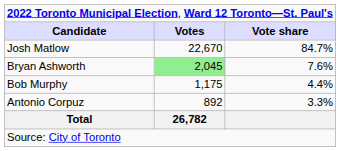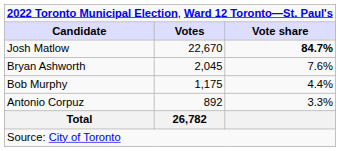(317, 48) normal -> (317, 48) bold
(208, 66) lightgreen background -> (208, 66) no background
